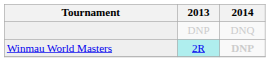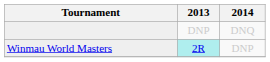(243, 48) bold -> (243, 48) normal
